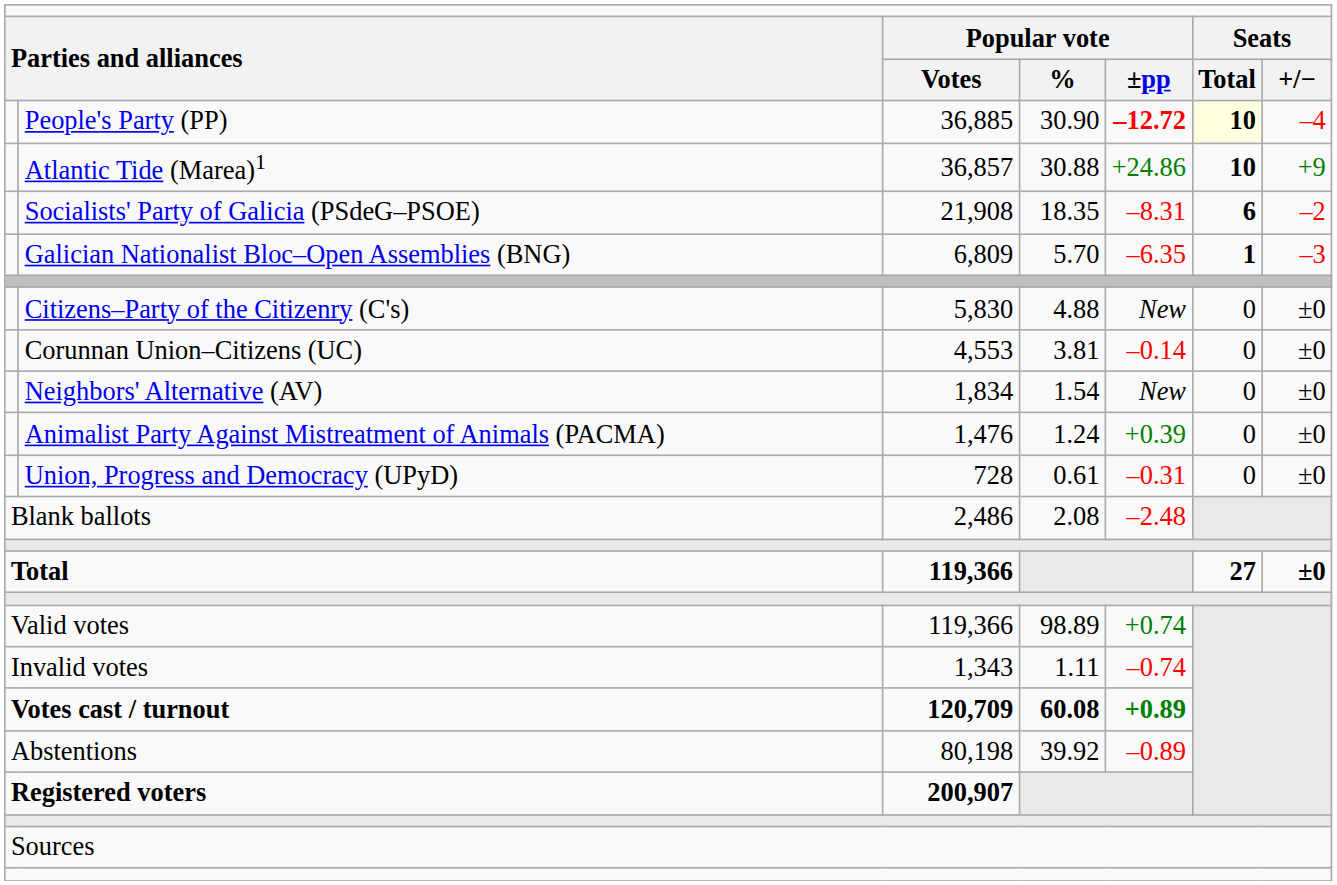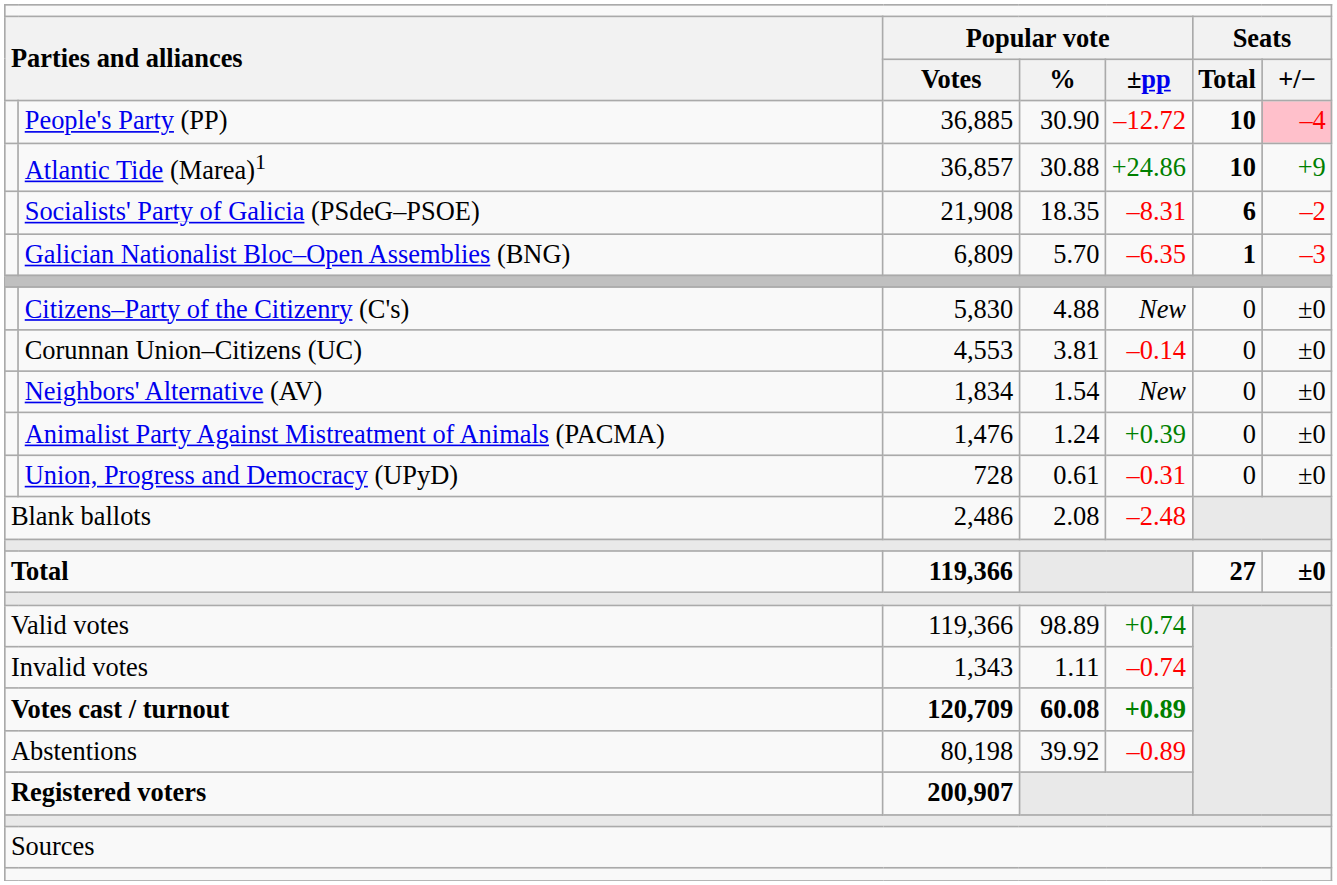(1150, 121) bold -> (1150, 121) normal
(1243, 121) lightyellow background -> (1243, 121) no background
(1313, 121) no background -> (1313, 121) pink background
